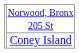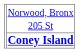(41, 40) normal -> (41, 40) bold
